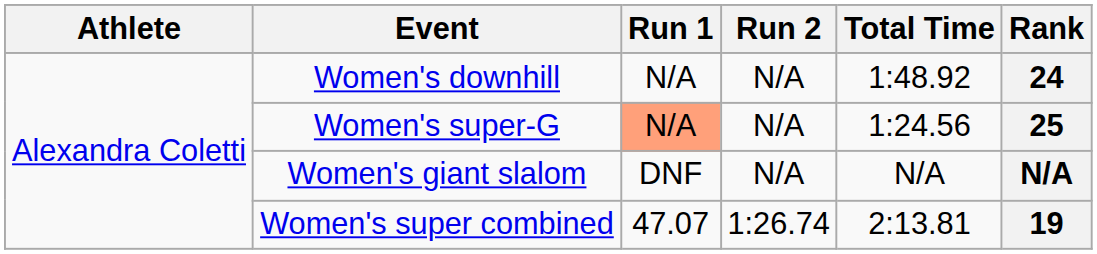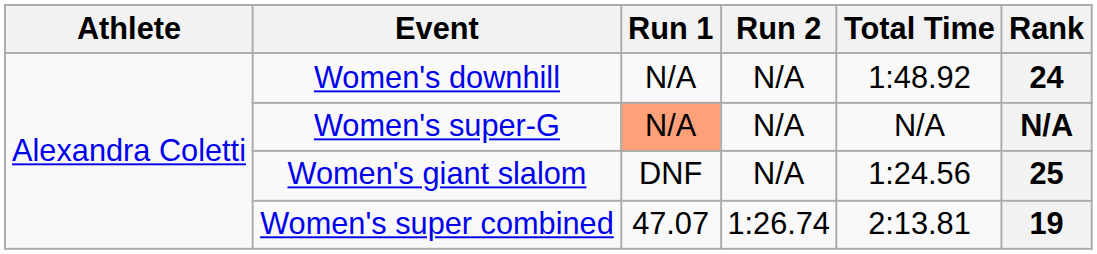(919, 126) 1:24.56 -> (919, 126) N/A
(1047, 126) 25 -> (1047, 126) N/A
(919, 175) N/A -> (919, 175) 1:24.56
(1047, 175) N/A -> (1047, 175) 25
